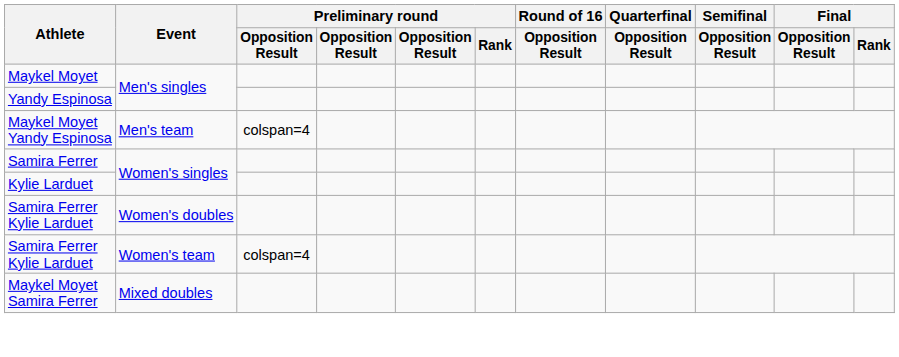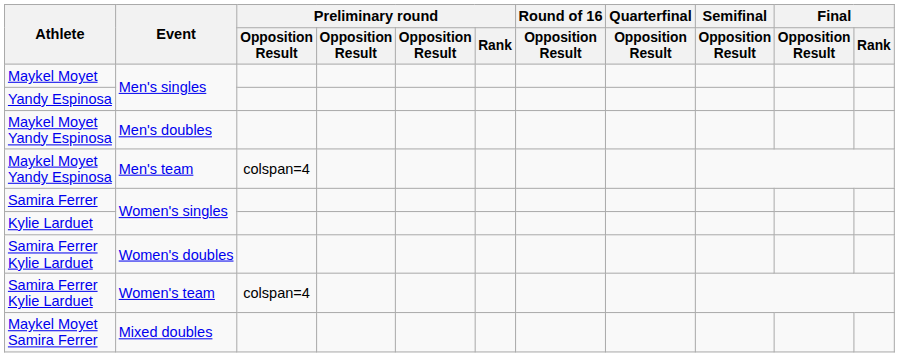+ row: (60, 130)
